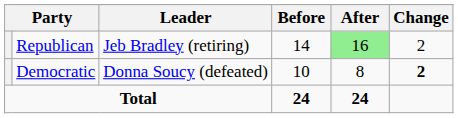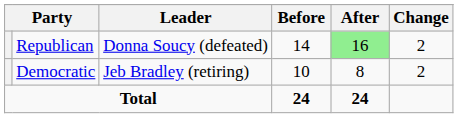(176, 44) Jeb Bradley (retiring) -> (186, 44) Donna Soucy (defeated)
(186, 71) Donna Soucy (defeated) -> (176, 71) Jeb Bradley (retiring)
(421, 71) bold -> (421, 71) normal
